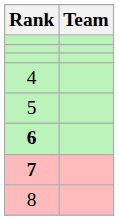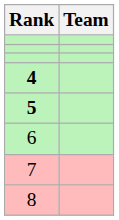(32, 77) normal -> (32, 77) bold
(32, 108) normal -> (32, 108) bold
(32, 138) bold -> (32, 138) normal
(32, 169) bold -> (32, 169) normal
